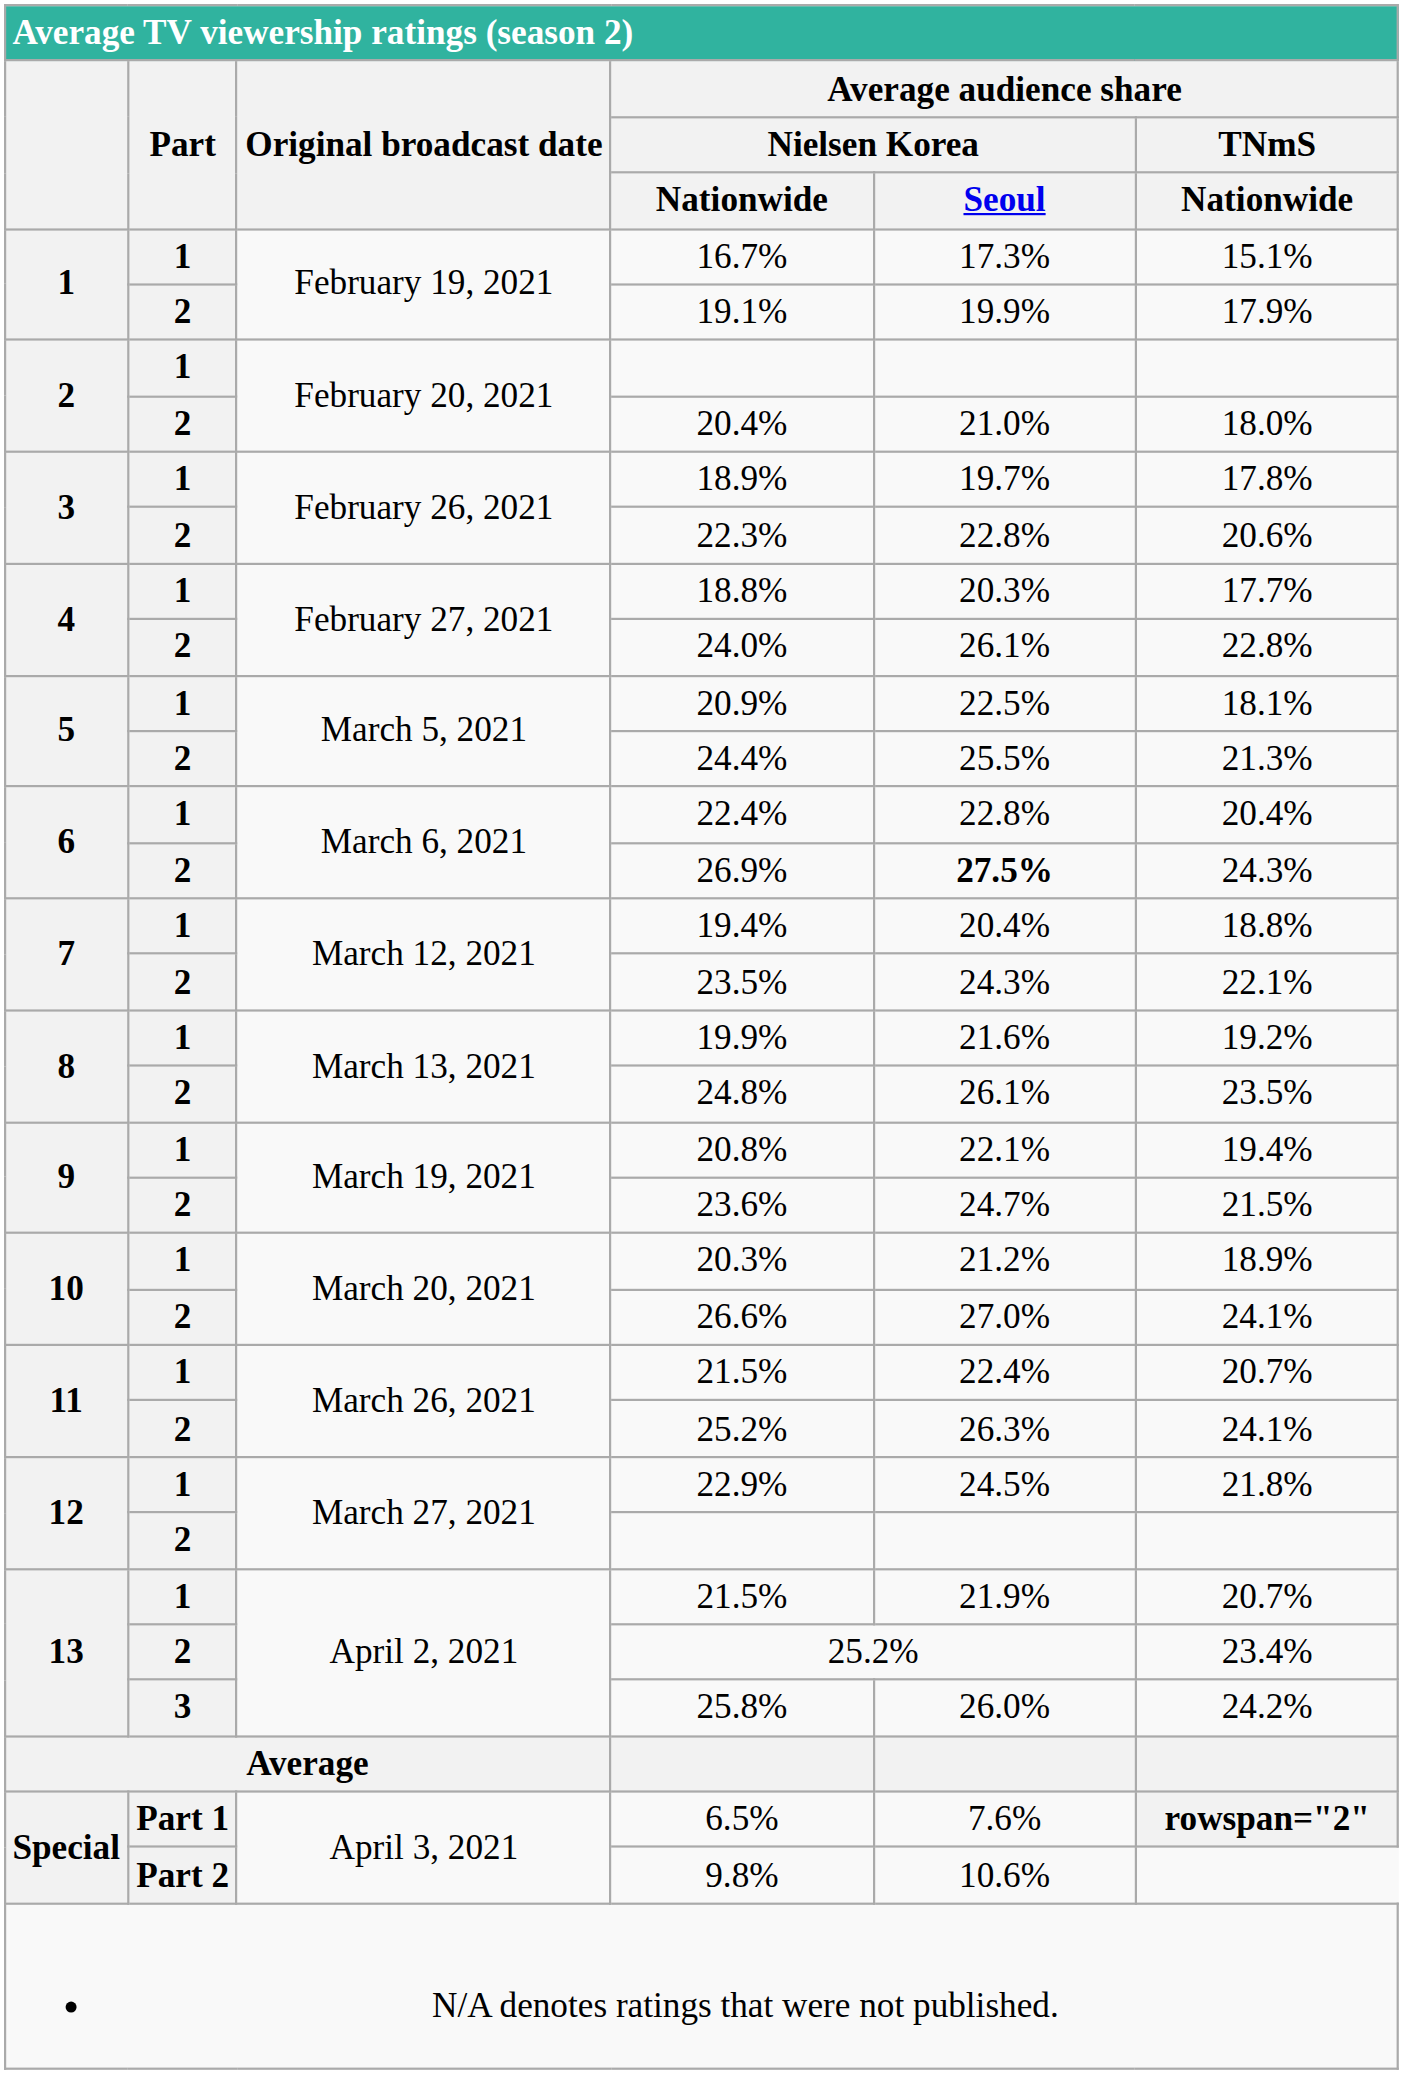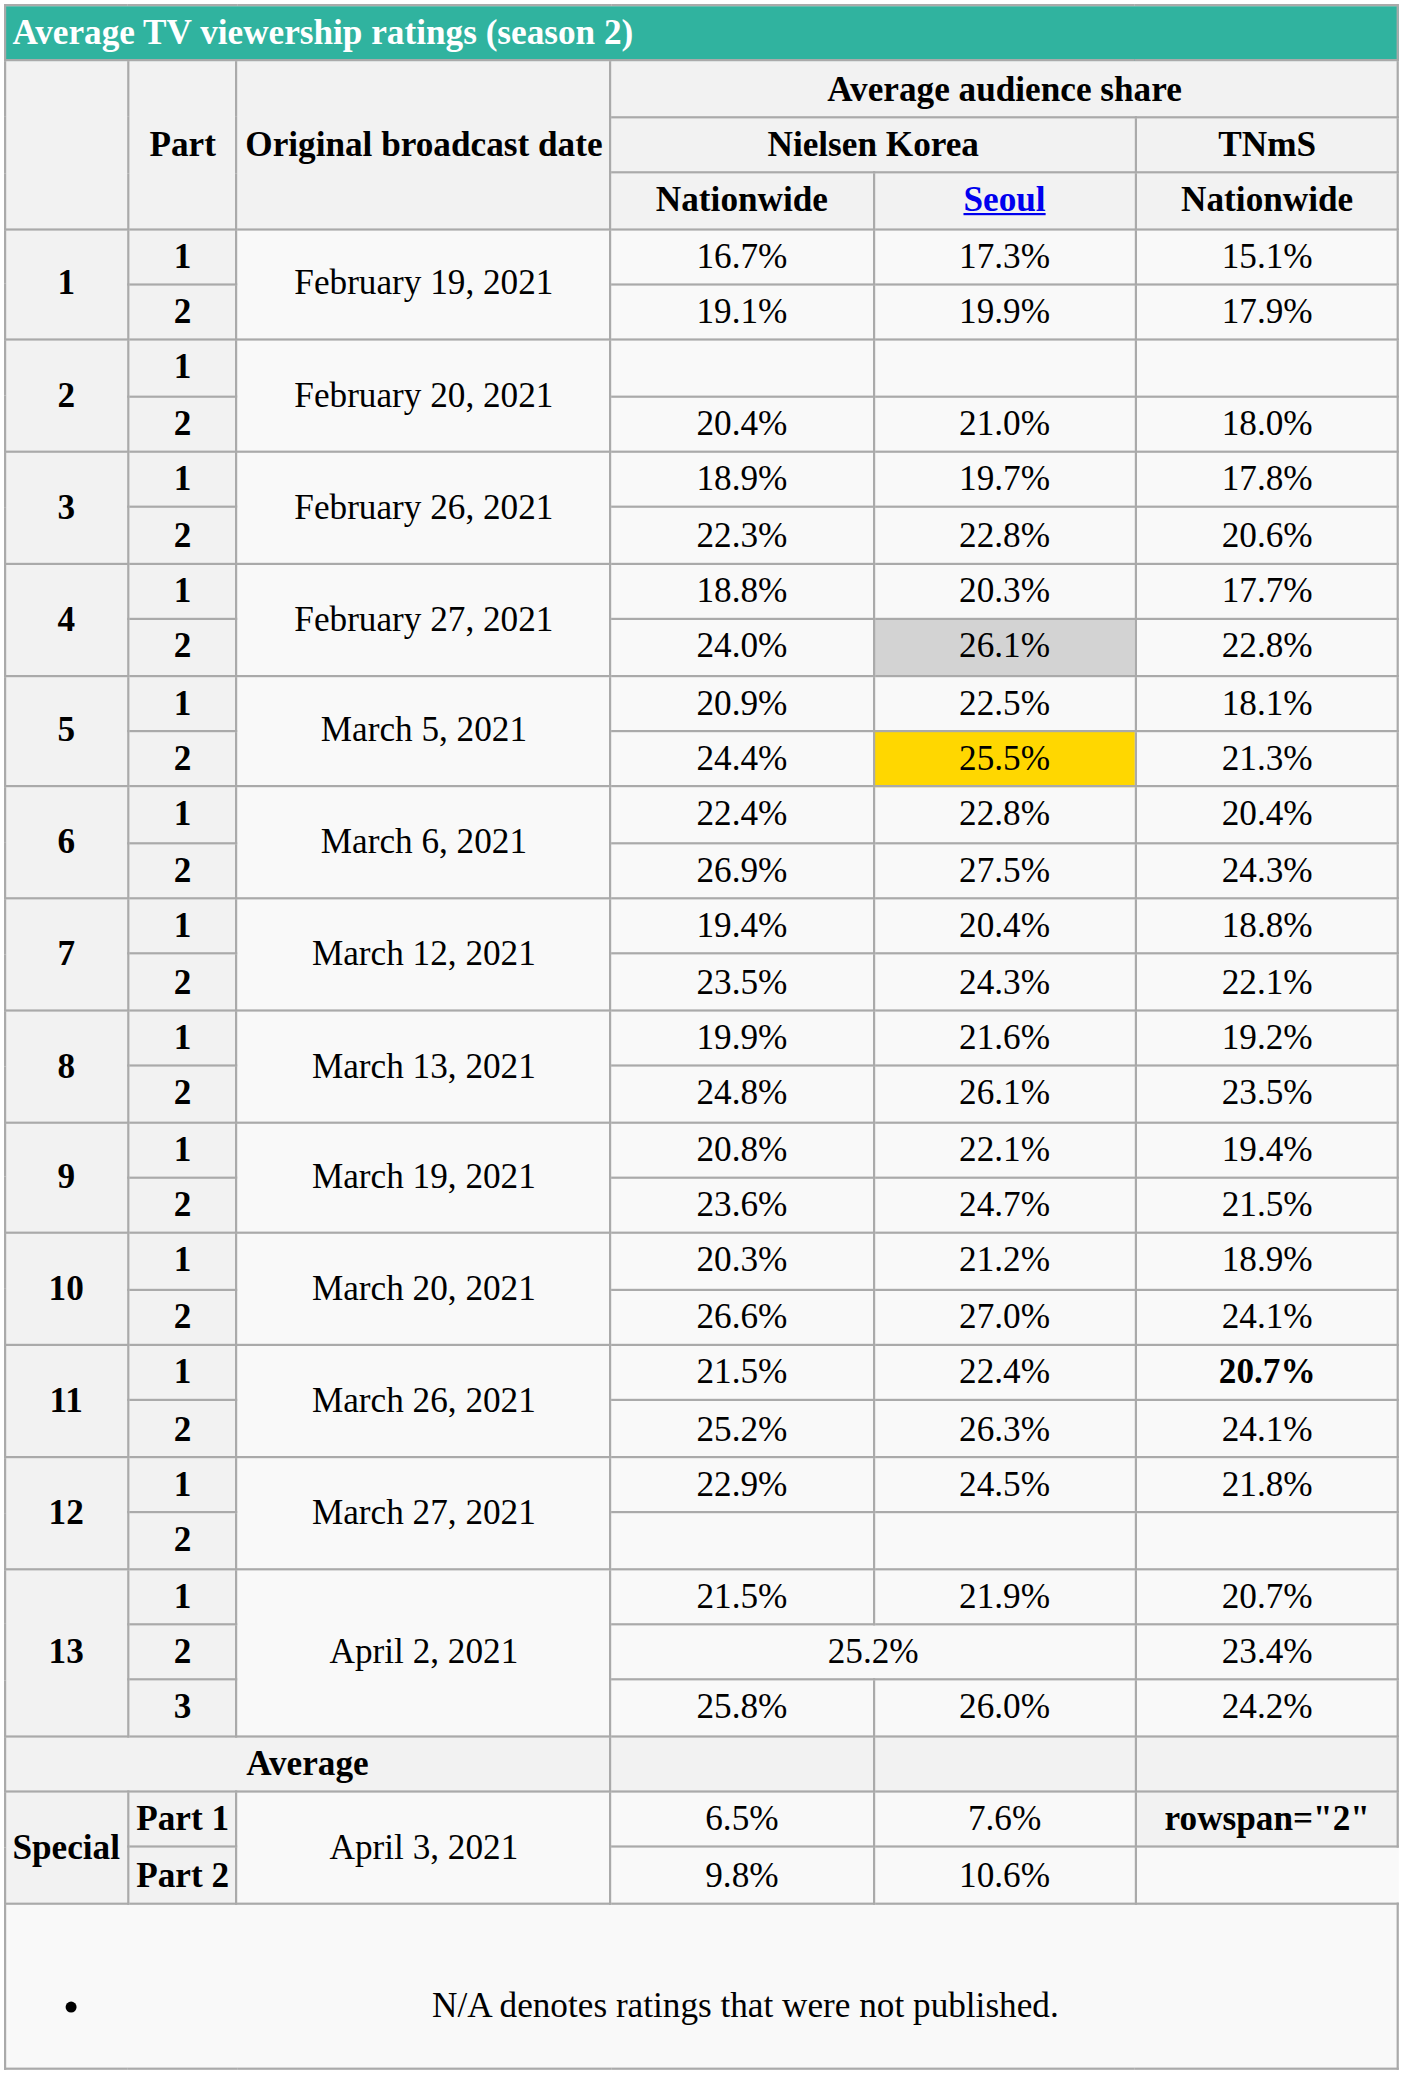(1005, 646) no background -> (1005, 646) lightgrey background
(1005, 758) no background -> (1005, 758) gold background
(1005, 869) bold -> (1005, 869) normal
(1267, 1372) normal -> (1267, 1372) bold
